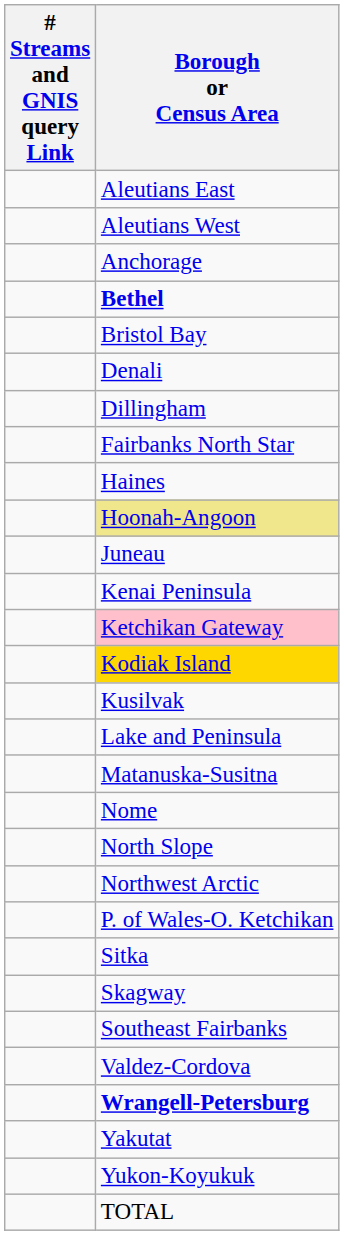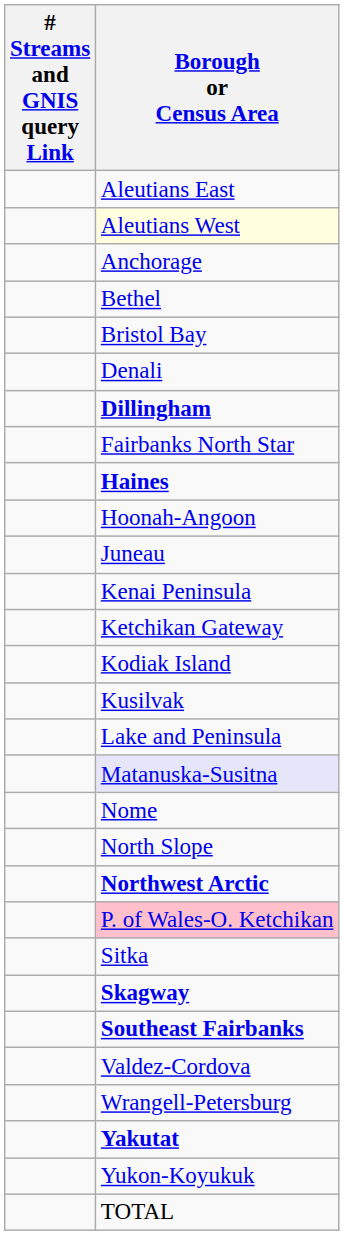(170, 225) no background -> (170, 225) lightyellow background
(132, 298) bold -> (131, 298) normal
(153, 408) normal -> (156, 408) bold
(133, 481) normal -> (135, 481) bold
(178, 517) khaki background -> (178, 517) no background
(192, 627) pink background -> (192, 627) no background
(166, 663) gold background -> (166, 663) no background
(189, 773) no background -> (189, 773) lavender background
(180, 883) normal -> (185, 883) bold
(217, 919) no background -> (217, 919) pink background
(143, 992) normal -> (145, 992) bold
(194, 1029) normal -> (202, 1029) bold
(205, 1102) bold -> (196, 1102) normal
(136, 1138) normal -> (140, 1138) bold
